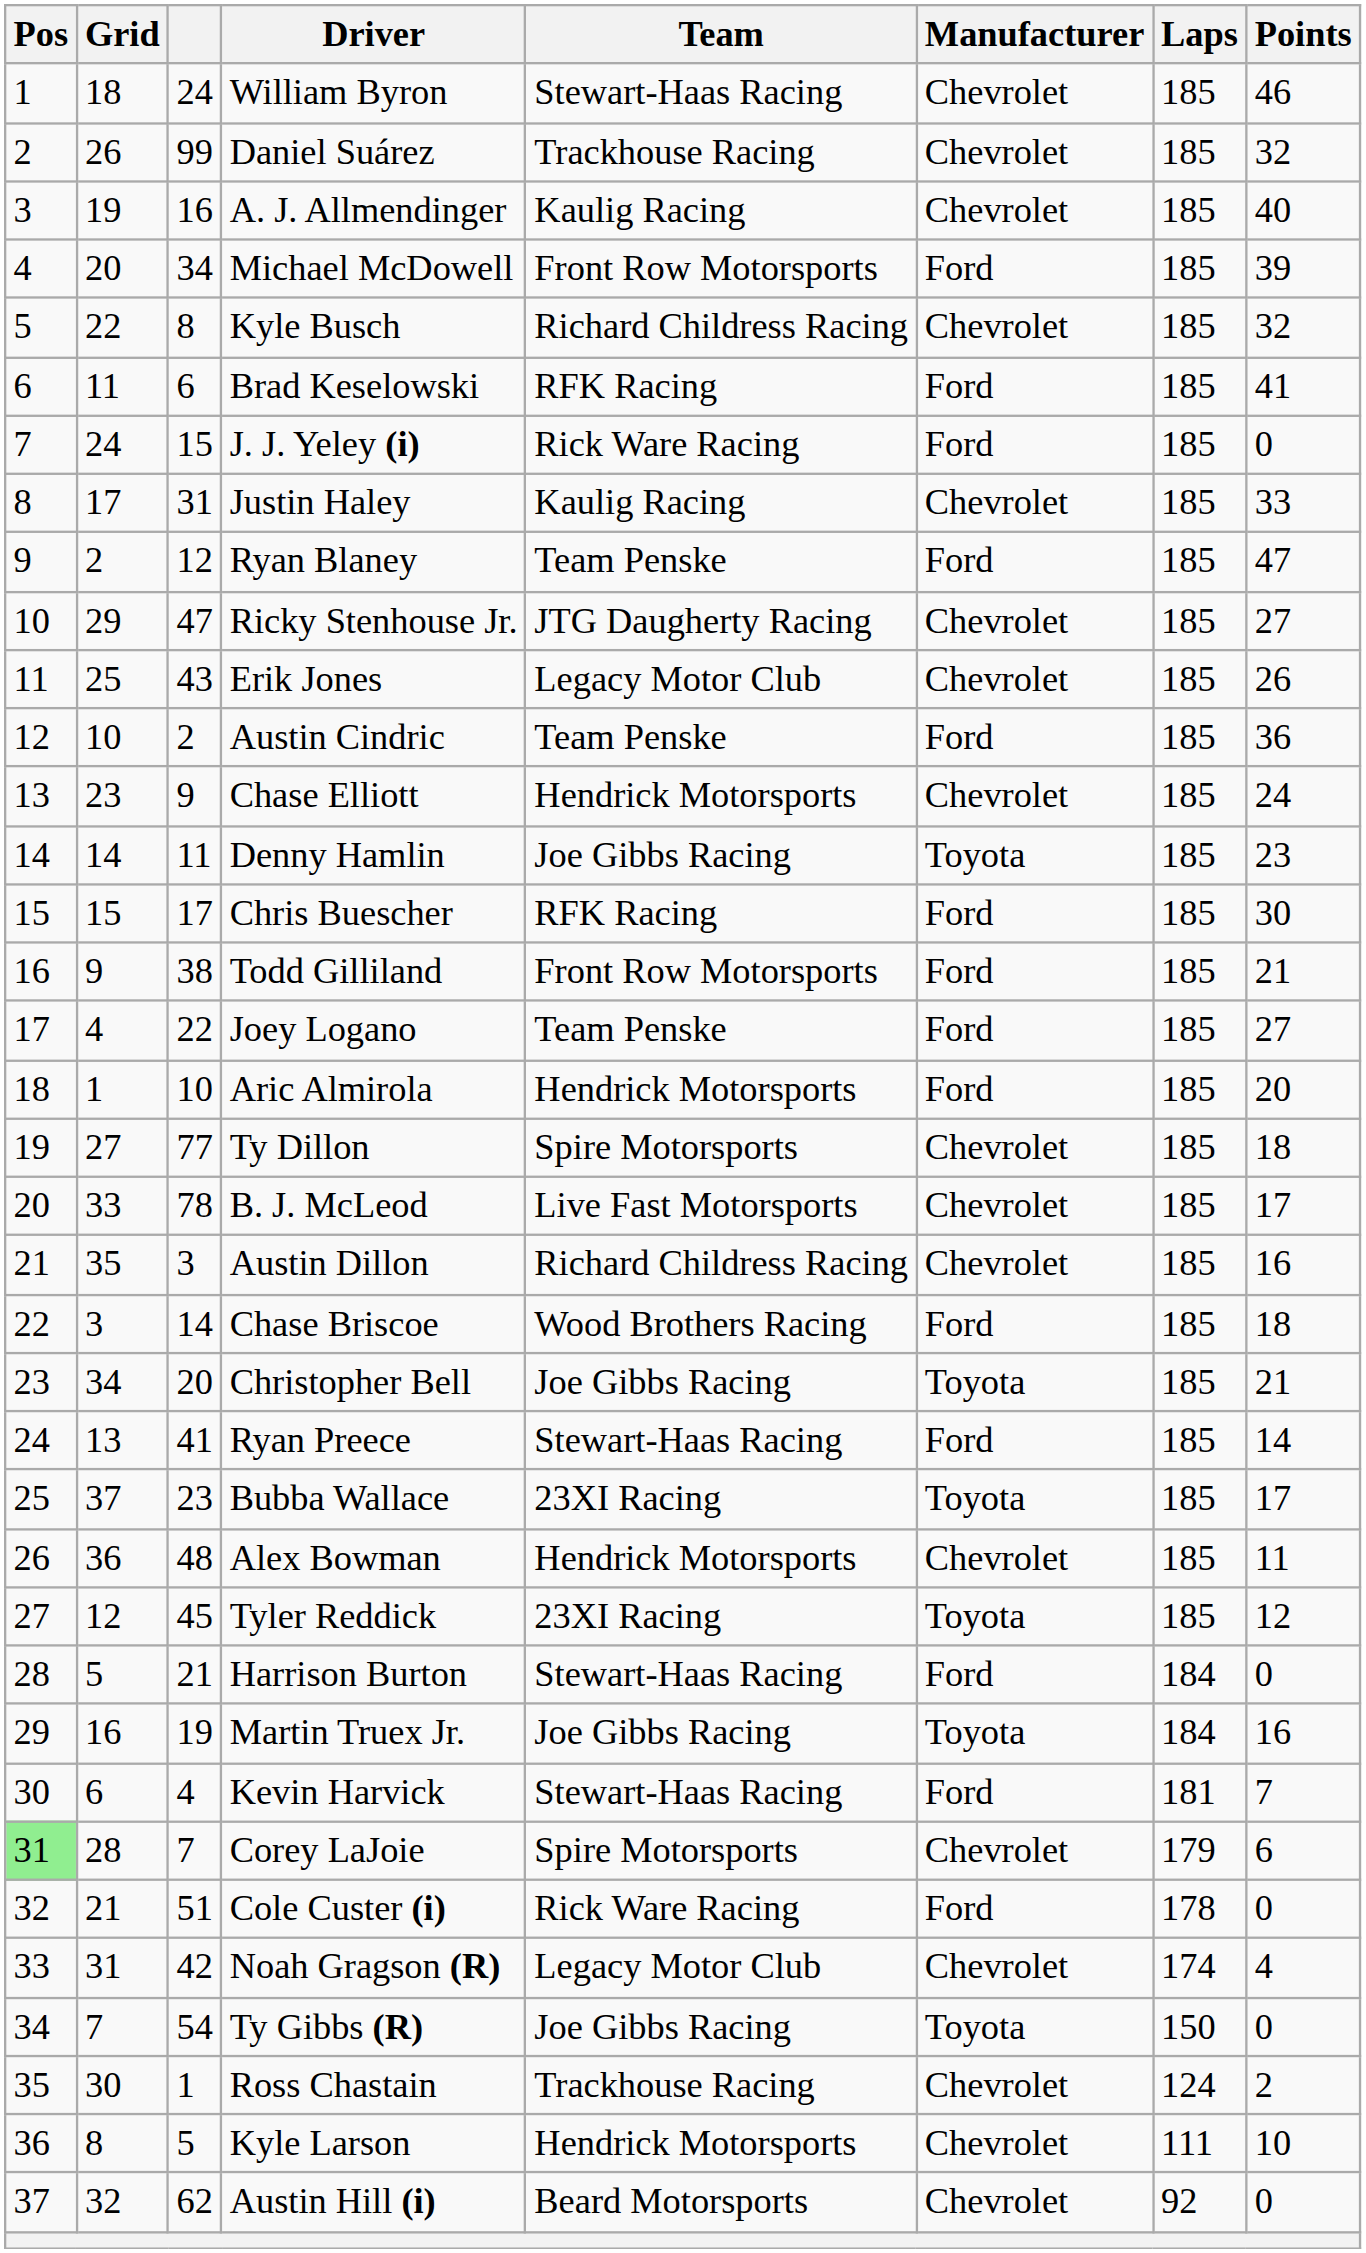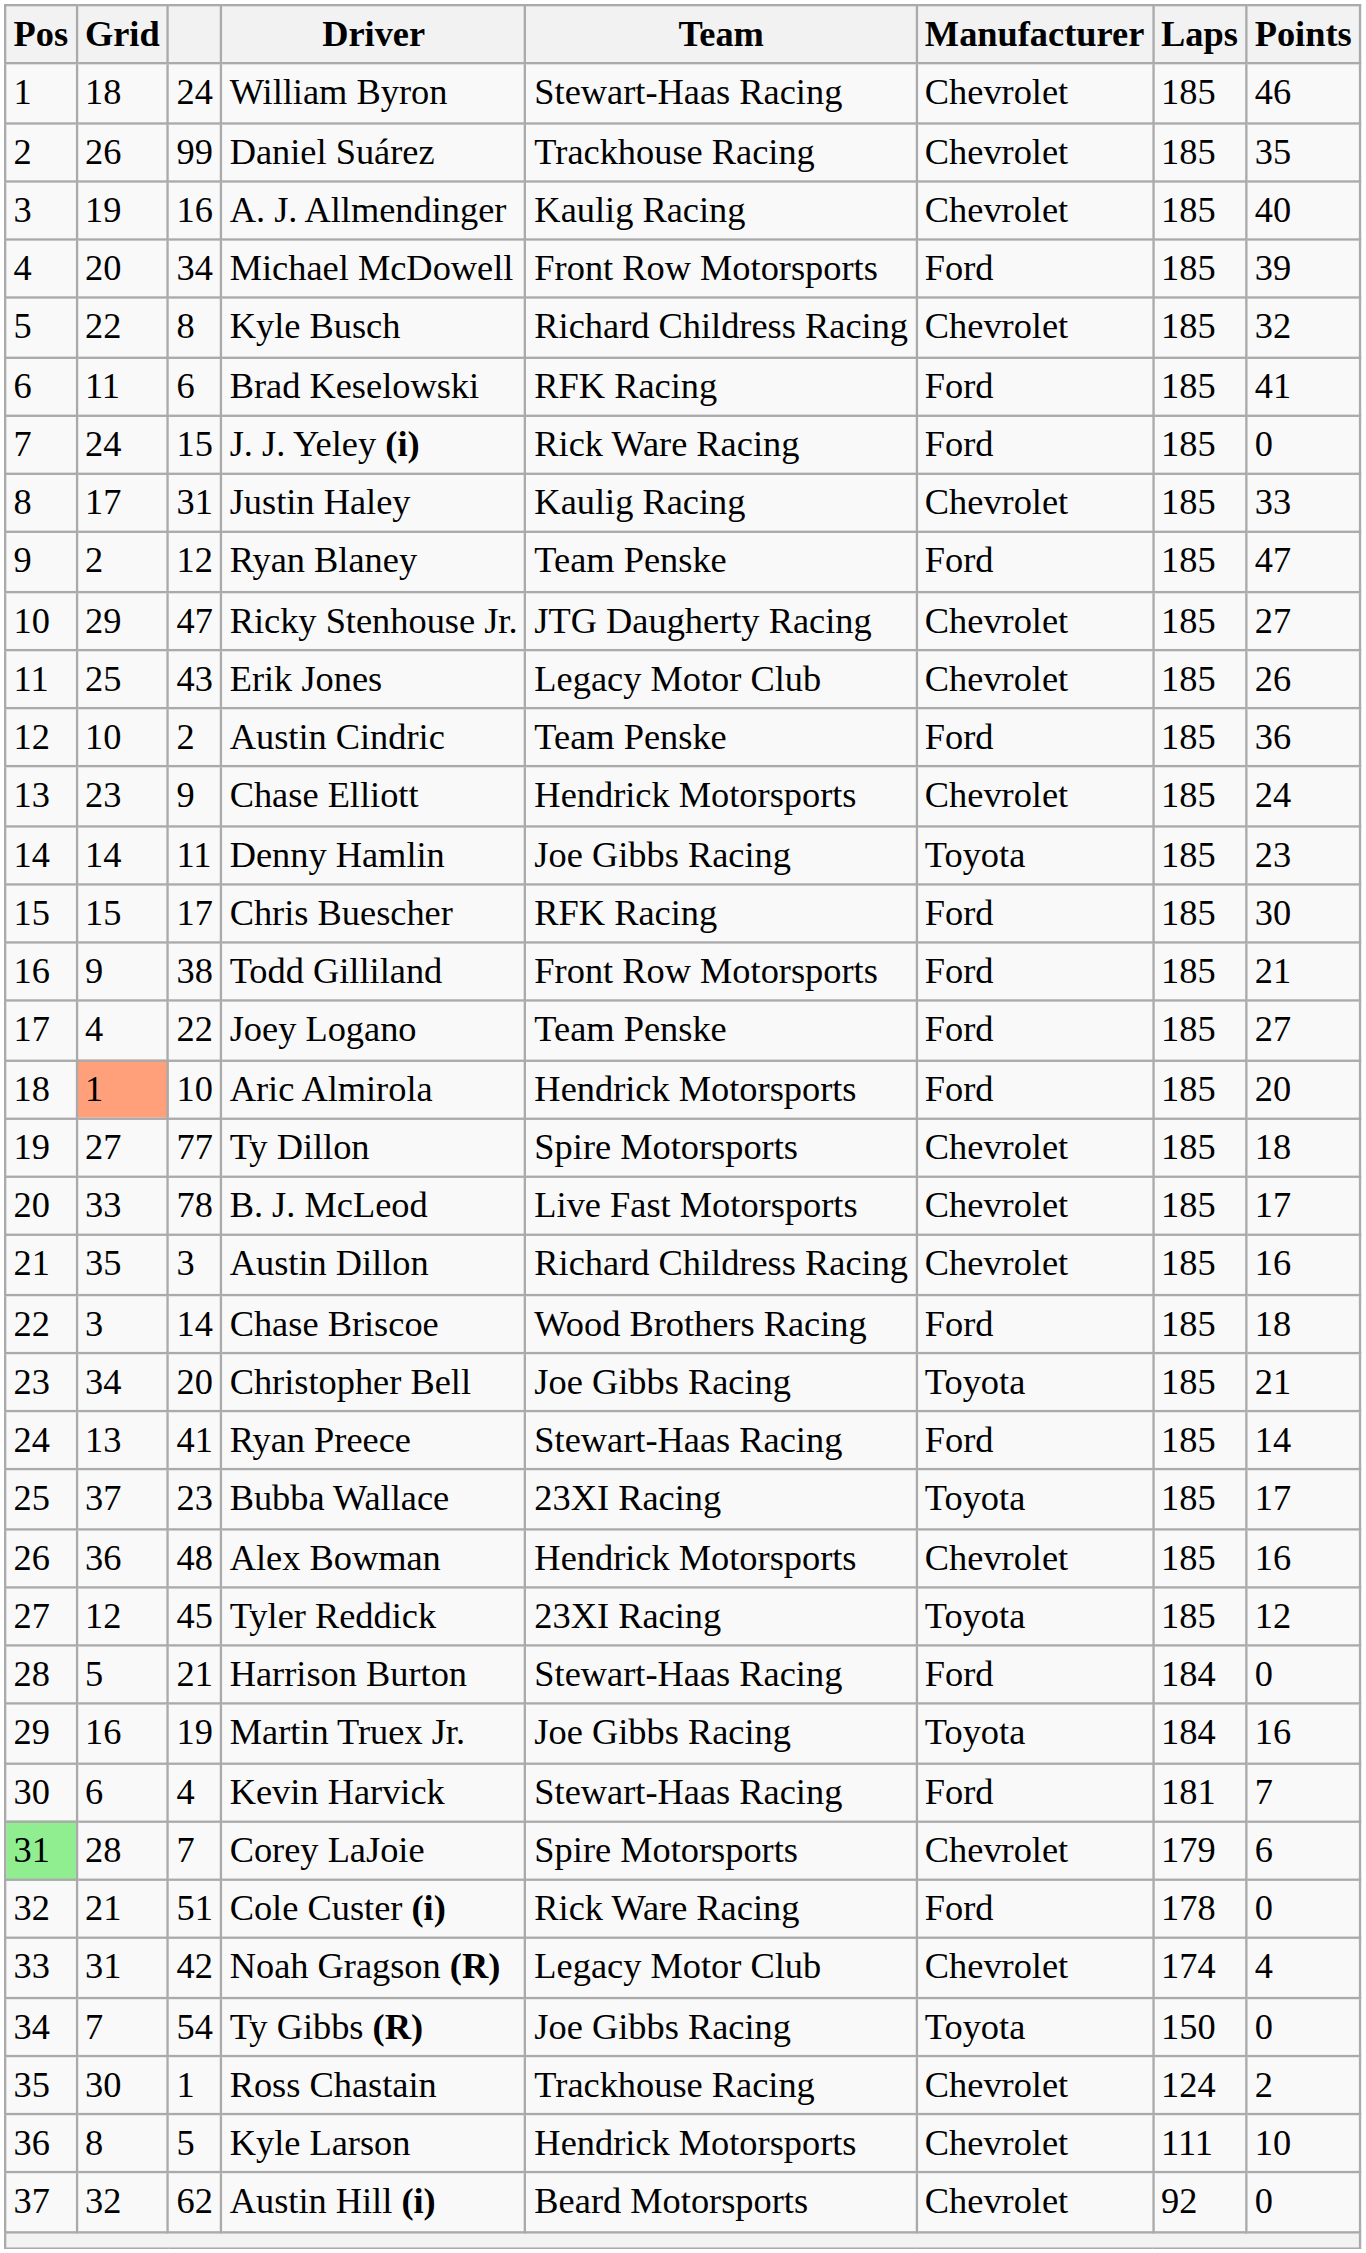(1273, 150) 32 -> (1273, 150) 35
(94, 1087) no background -> (94, 1087) lightsalmon background
(1272, 1556) 11 -> (1273, 1556) 16
